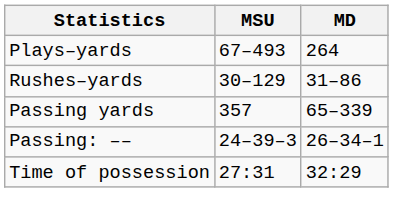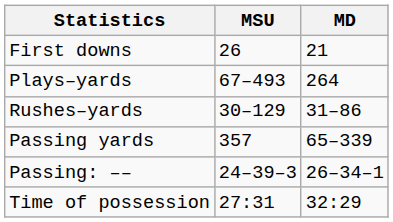+ row: (71, 51)
